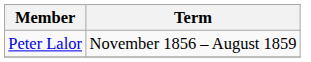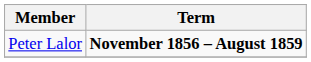(193, 43) normal -> (196, 43) bold
